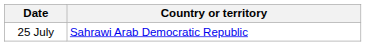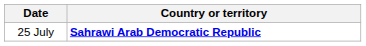(159, 31) normal -> (165, 31) bold
